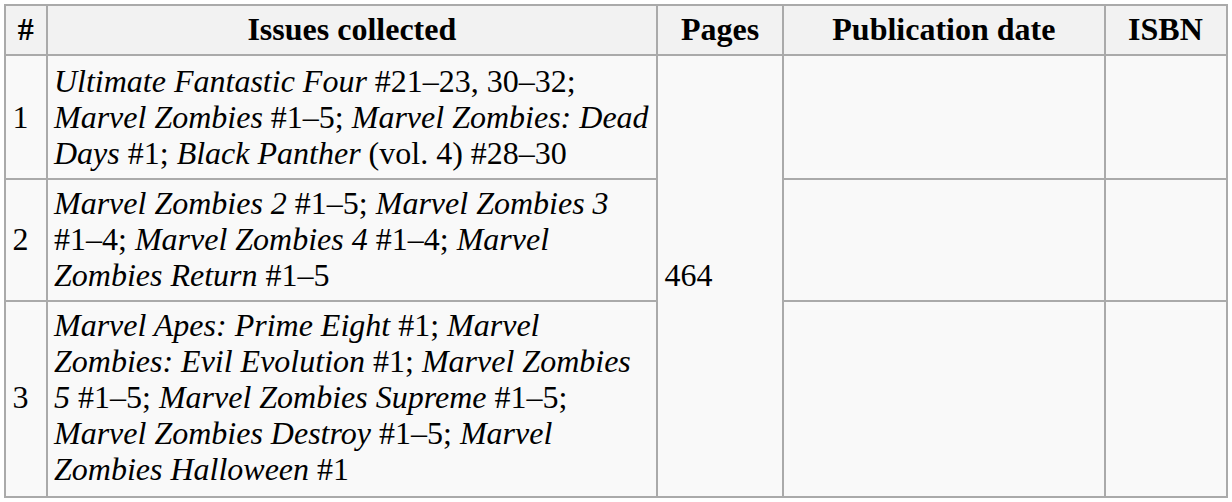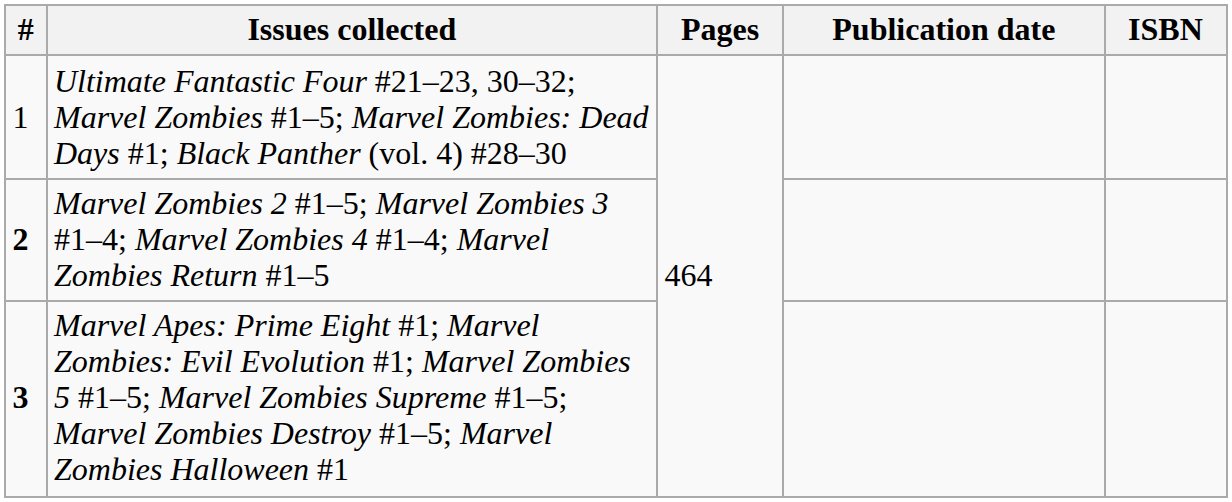(20, 239) normal -> (20, 239) bold
(20, 398) normal -> (20, 398) bold
